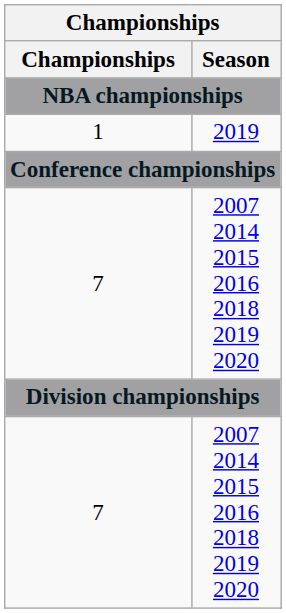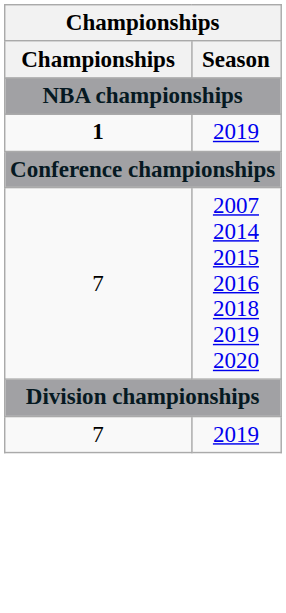(98, 132) normal -> (98, 132) bold
(236, 511) 2007 2014 2015 2016 2018 2019 2020 -> (236, 434) 2019
